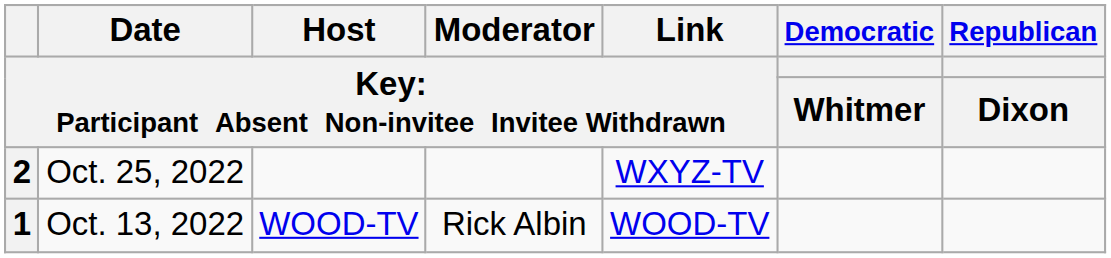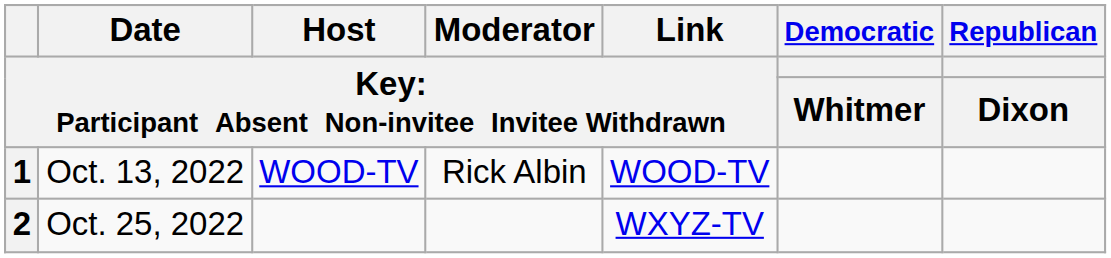rows swapped: (22, 224) <-> (22, 172)
